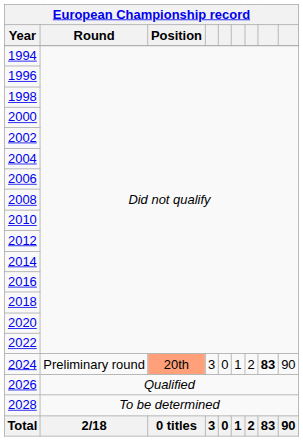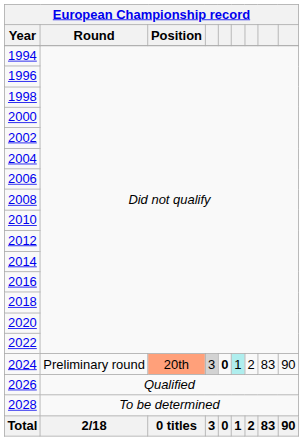(212, 364) no background -> (212, 364) lightgrey background
(225, 364) normal -> (225, 364) bold
(238, 364) no background -> (238, 364) paleturquoise background
(268, 364) bold -> (268, 364) normal
